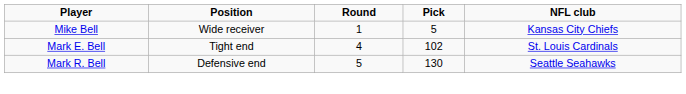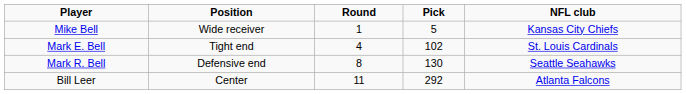(359, 64) 5 -> (359, 64) 8
+ row: (76, 81)
